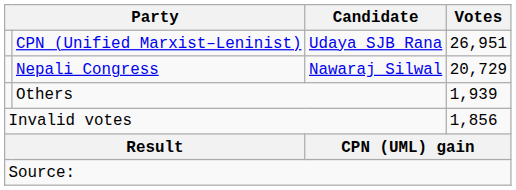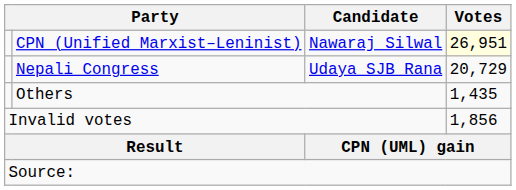(376, 43) Udaya SJB Rana -> (376, 43) Nawaraj Silwal
(478, 43) no background -> (478, 43) lightyellow background
(376, 69) Nawaraj Silwal -> (376, 69) Udaya SJB Rana
(474, 95) 1,939 -> (474, 95) 1,435
